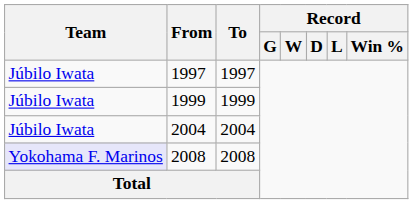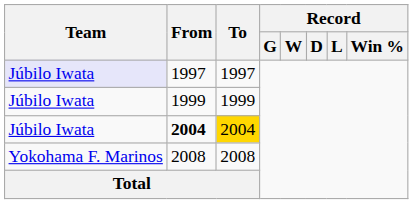(51, 73) no background -> (51, 73) lavender background
(188, 128) normal -> (188, 128) bold
(238, 128) no background -> (238, 128) gold background
(86, 156) lavender background -> (86, 156) no background
